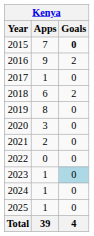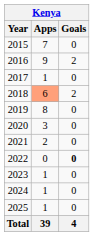(74, 45) bold -> (74, 45) normal
(45, 93) no background -> (45, 93) lightsalmon background
(74, 158) normal -> (74, 158) bold
(74, 175) lightblue background -> (74, 175) no background
